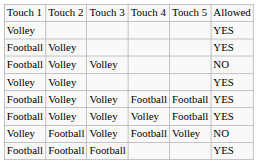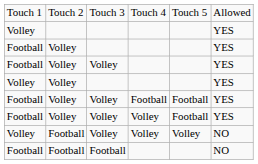(221, 64) NO -> (224, 64) YES
(149, 133) Football -> (145, 133) Volley
(224, 151) YES -> (221, 151) NO
